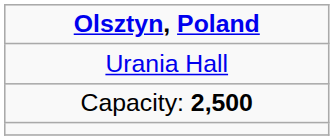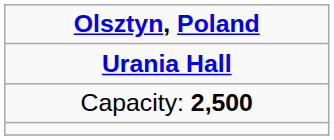(167, 63) normal -> (167, 63) bold
